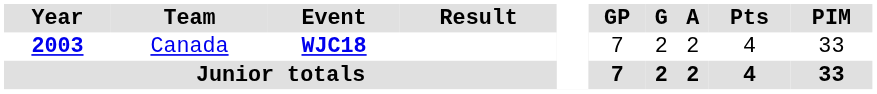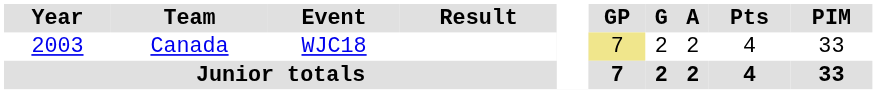(57, 47) bold -> (57, 47) normal
(334, 47) bold -> (334, 47) normal
(617, 47) no background -> (617, 47) khaki background
